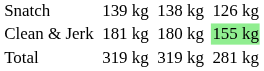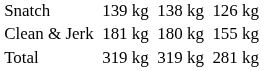(236, 34) lightgreen background -> (236, 34) no background
